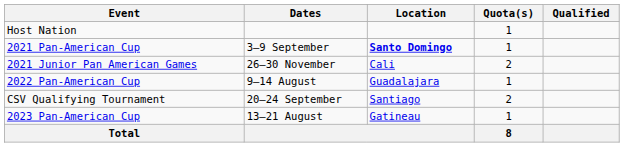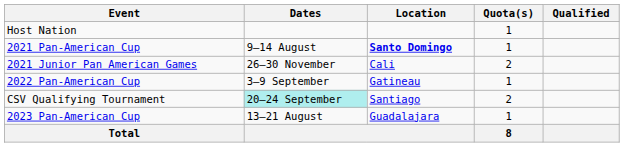(288, 47) 3–9 September -> (282, 47) 9–14 August
(282, 82) 9–14 August -> (288, 82) 3–9 September
(404, 82) Guadalajara -> (395, 82) Gatineau
(294, 99) no background -> (294, 99) paleturquoise background
(395, 116) Gatineau -> (404, 116) Guadalajara
